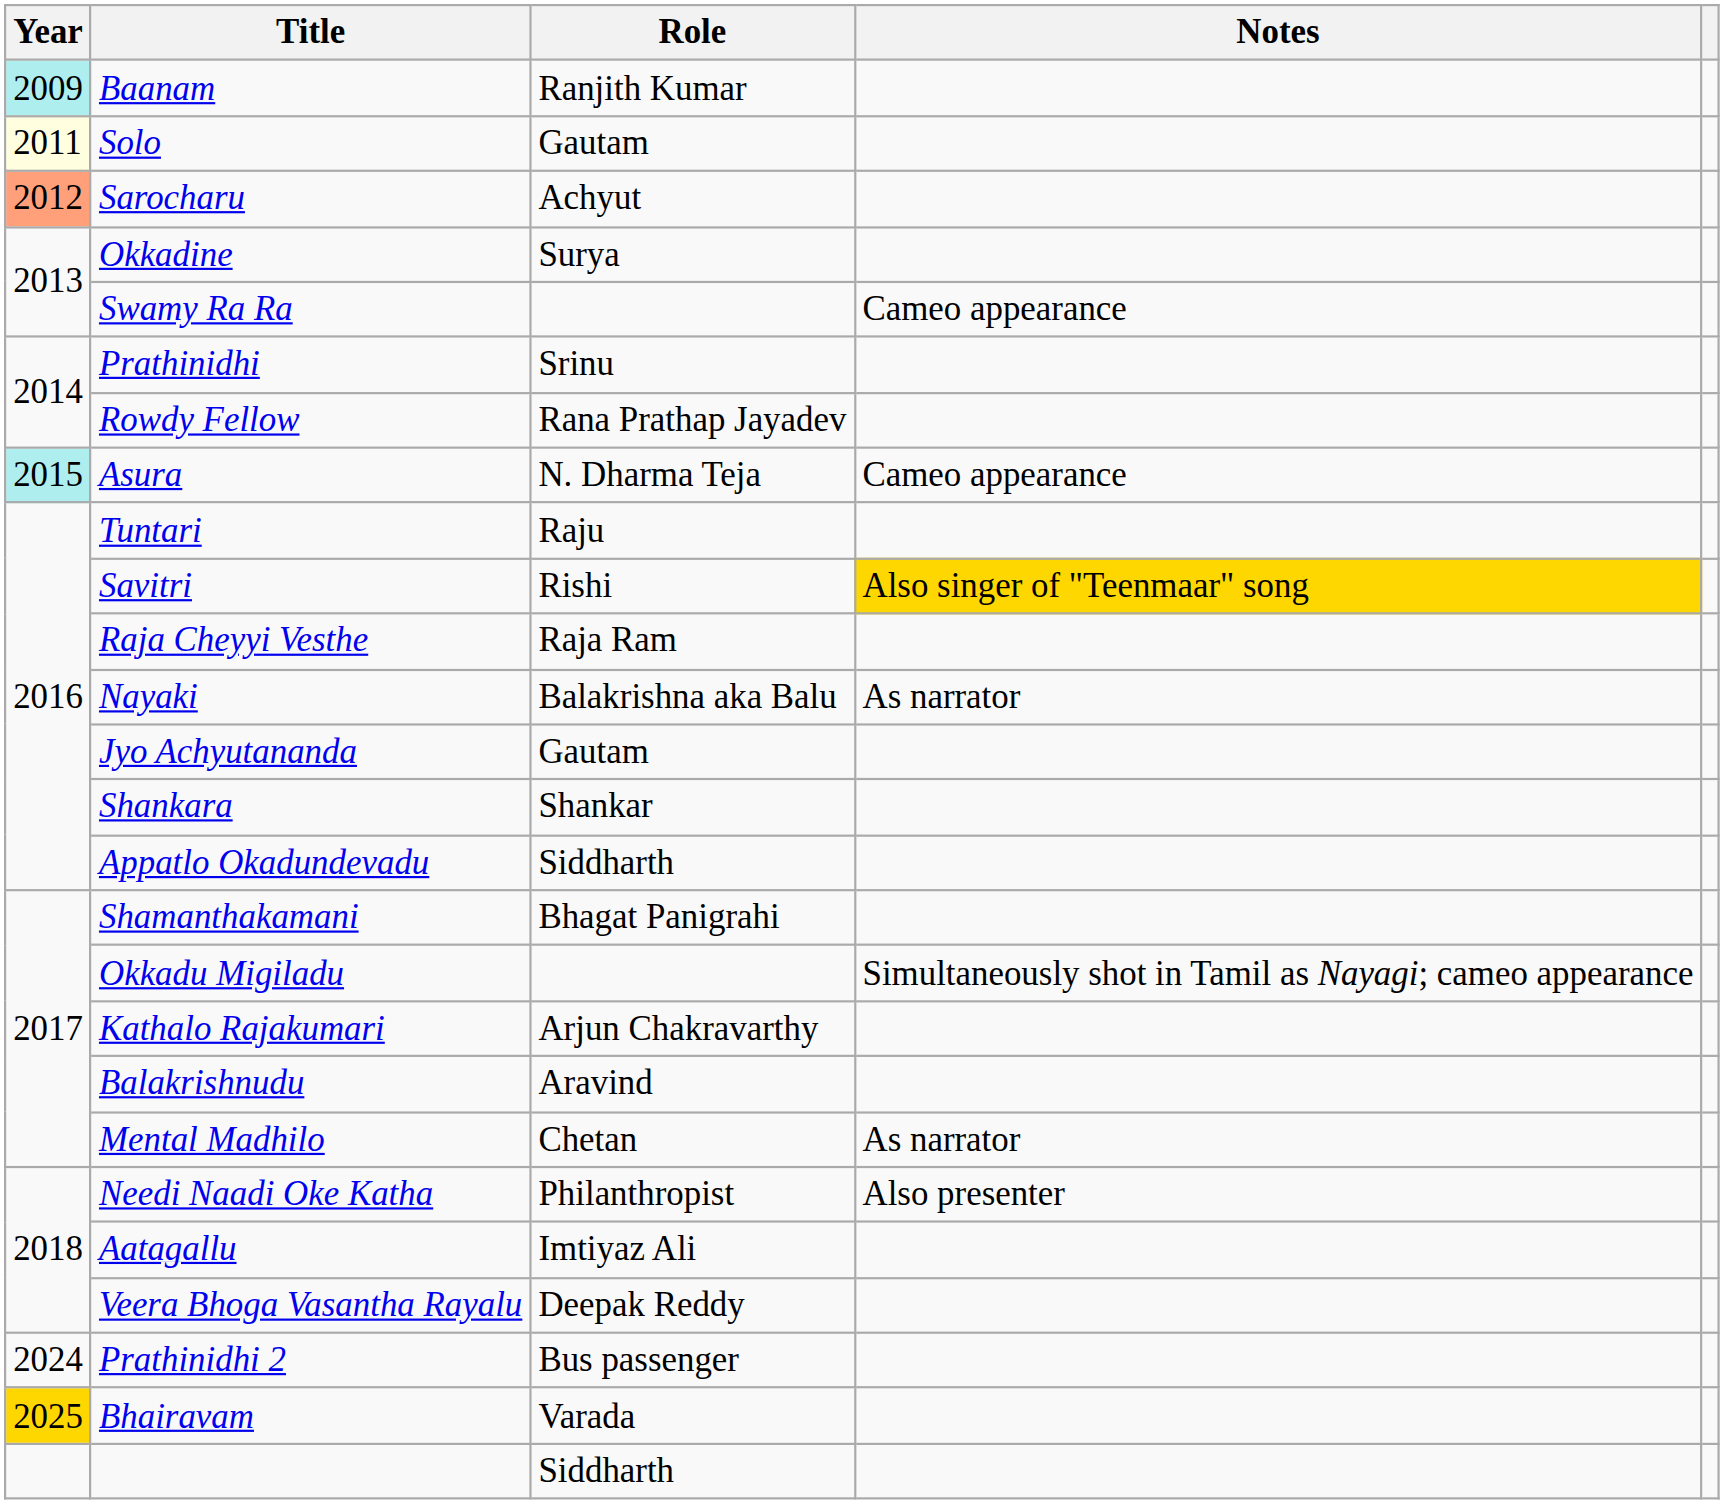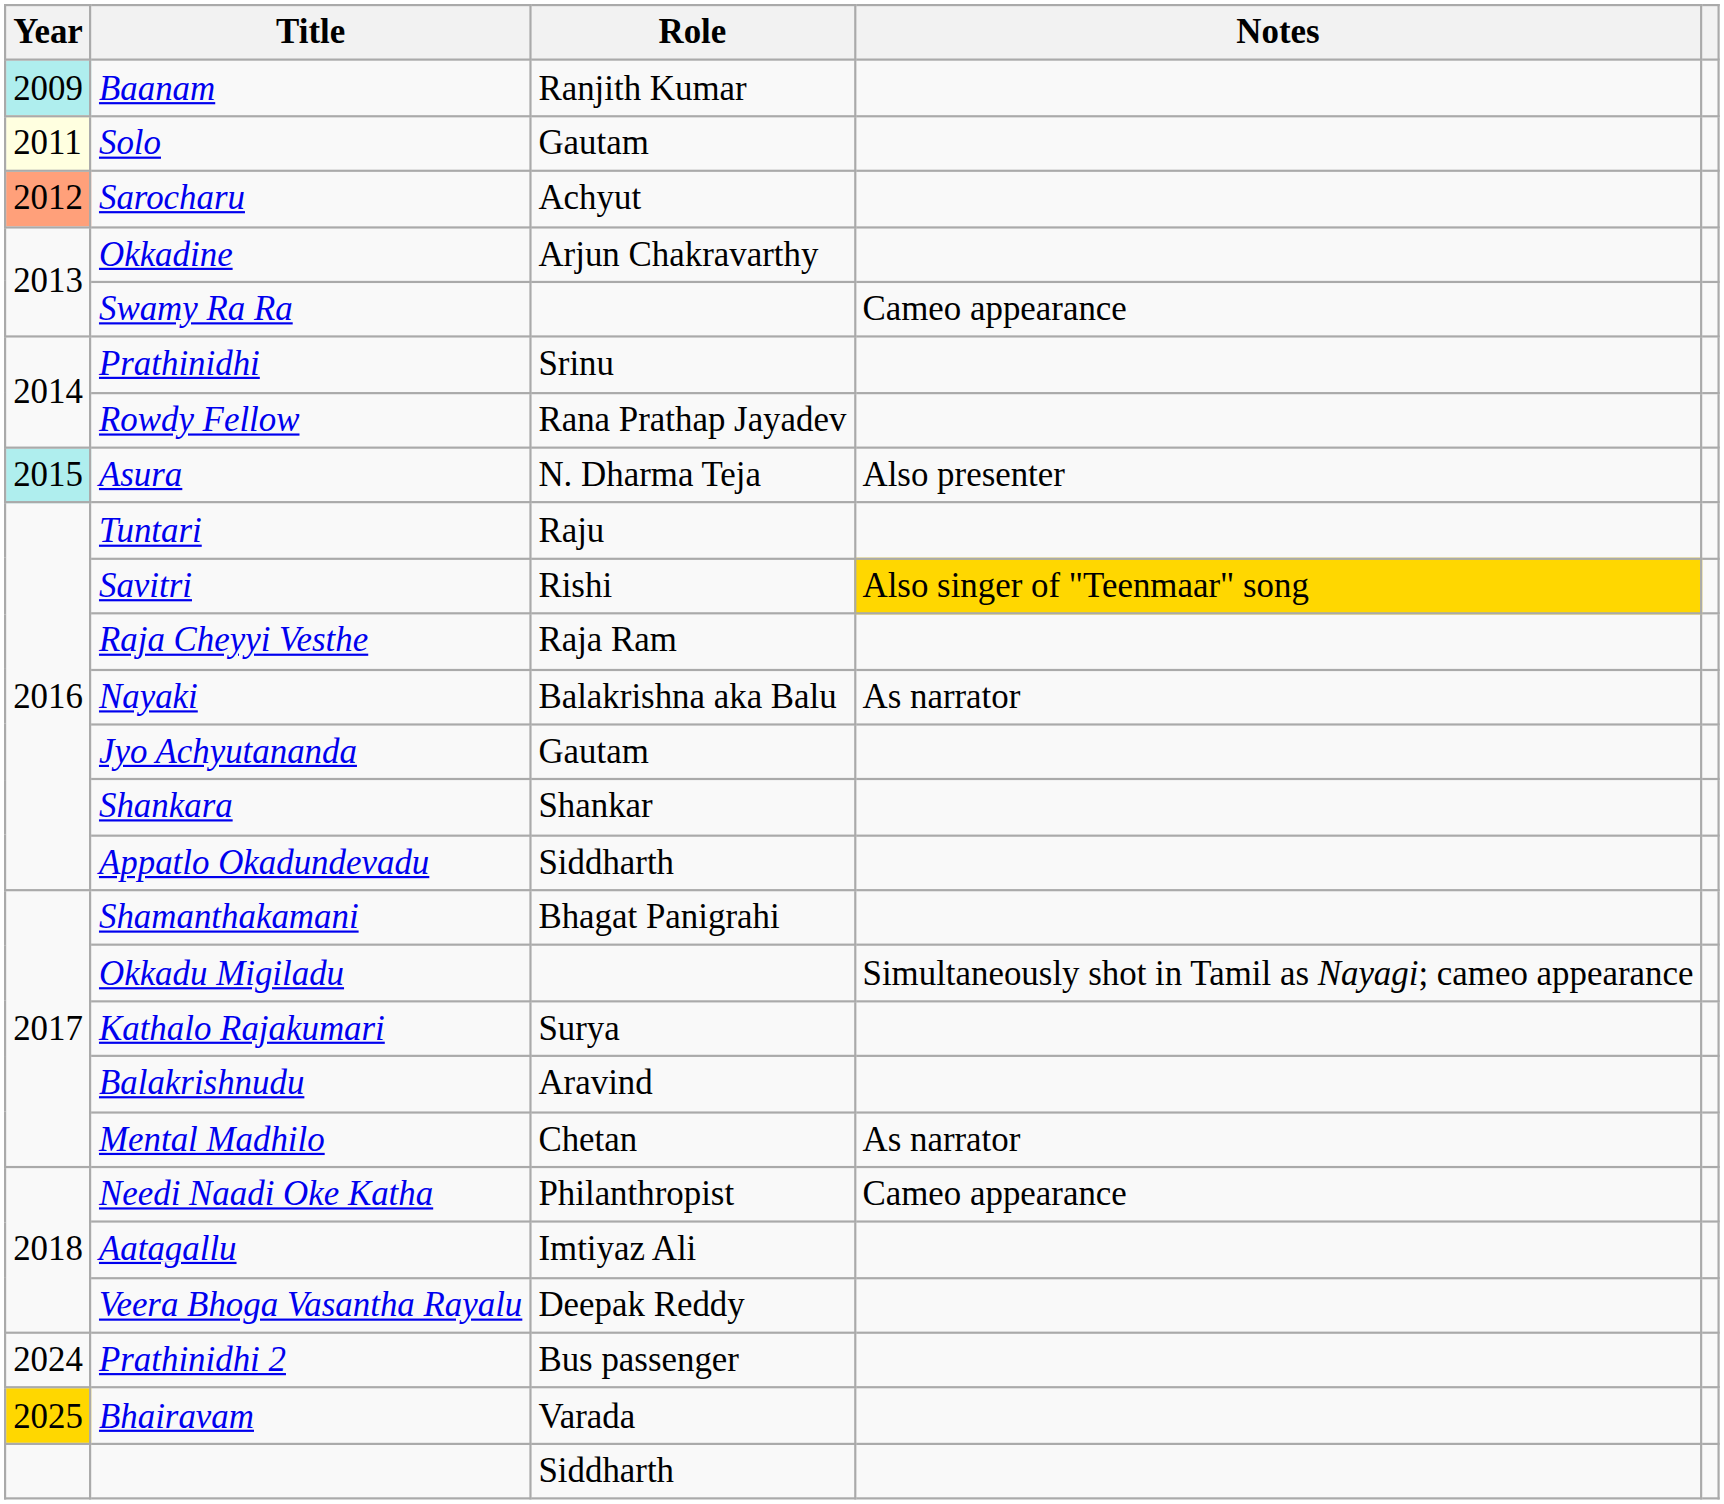(579, 253) Surya -> (678, 253) Arjun Chakravarthy
(995, 474) Cameo appearance -> (964, 474) Also presenter
(678, 1027) Arjun Chakravarthy -> (579, 1027) Surya
(964, 1193) Also presenter -> (995, 1193) Cameo appearance
